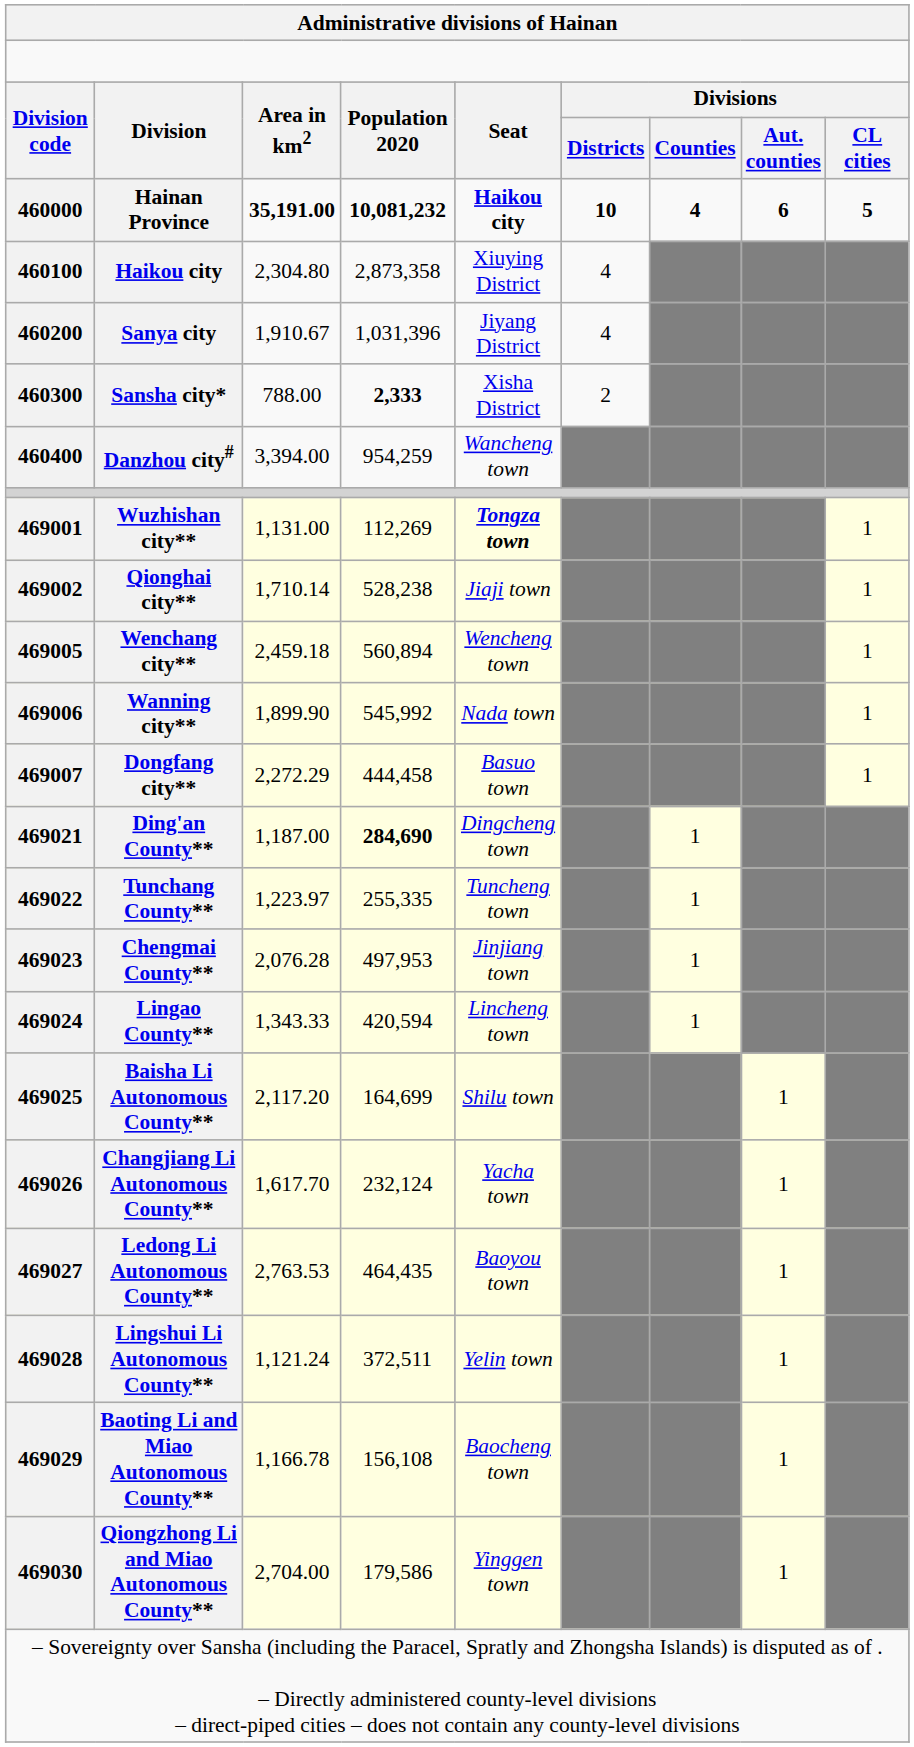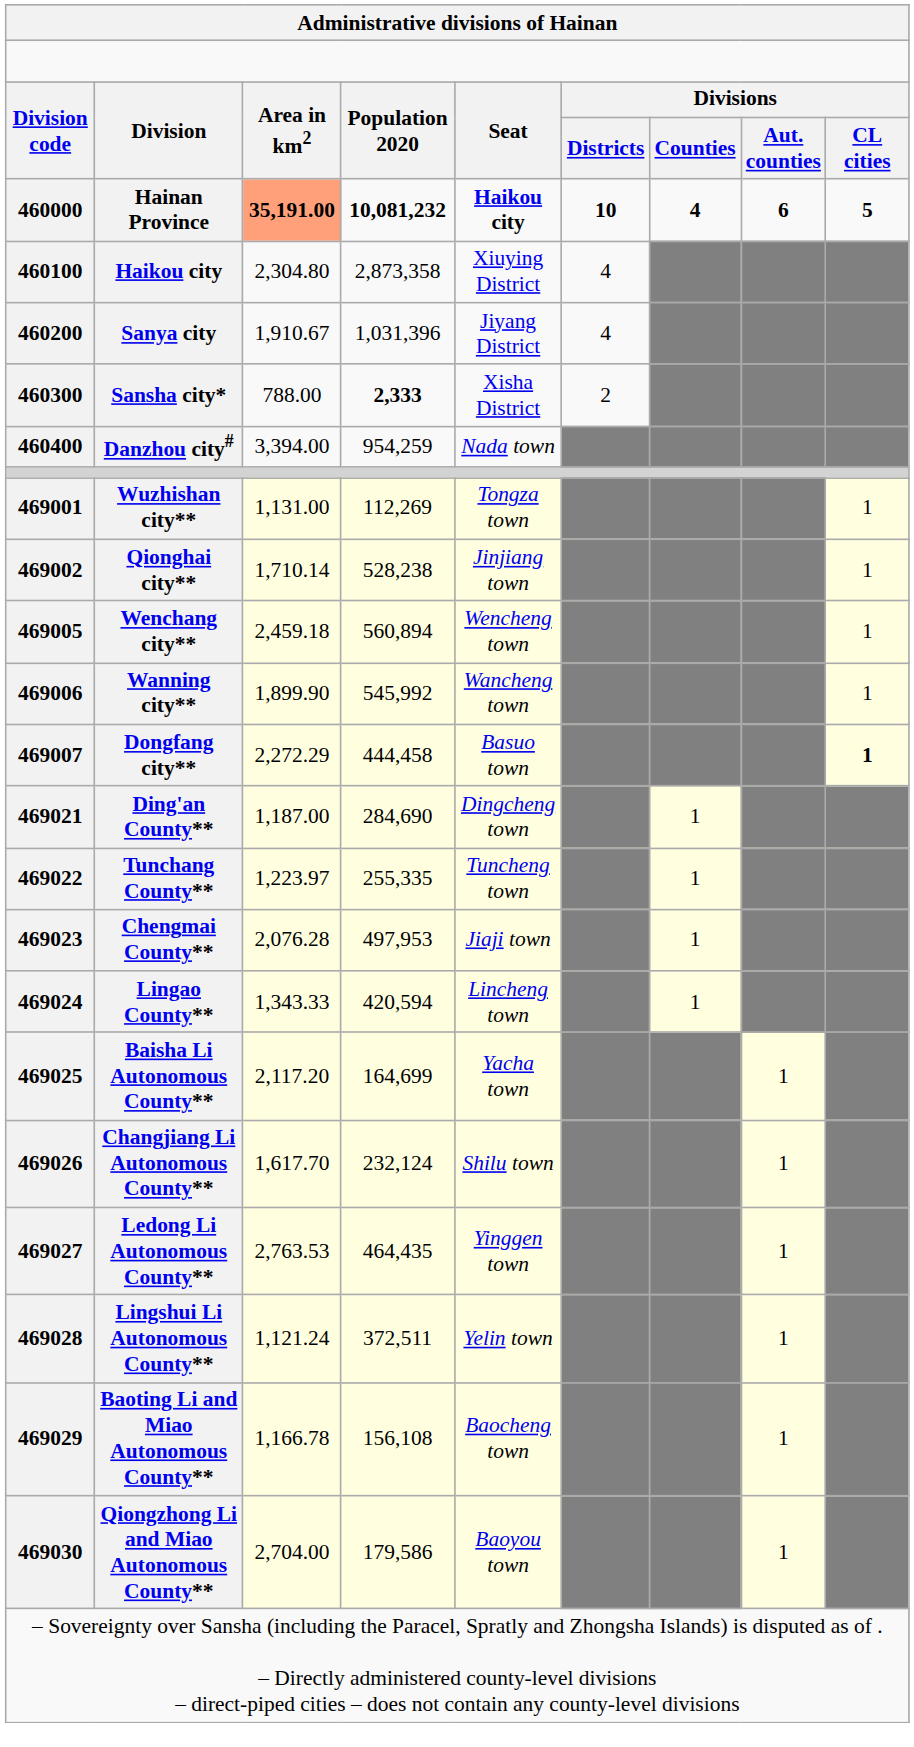(292, 210) no background -> (292, 210) lightsalmon background
(508, 456) Wancheng town -> (508, 446) Nada town
(508, 528) bold -> (508, 508) normal
(508, 590) Jiaji town -> (508, 570) Jinjiang town
(508, 713) Nada town -> (508, 693) Wancheng town
(867, 775) normal -> (867, 755) bold
(398, 837) bold -> (398, 816) normal
(508, 960) Jinjiang town -> (508, 940) Jiaji town
(508, 1096) Shilu town -> (508, 1076) Yacha town
(508, 1184) Yacha town -> (508, 1163) Shilu town
(508, 1271) Baoyou town -> (508, 1251) Yinggen town
(508, 1572) Yinggen town -> (508, 1552) Baoyou town
